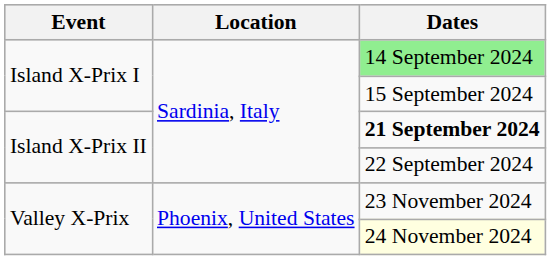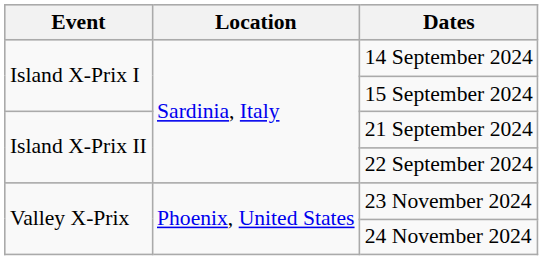(449, 57) lightgreen background -> (449, 57) no background
(452, 128) bold -> (449, 128) normal
(448, 235) lightyellow background -> (448, 235) no background
